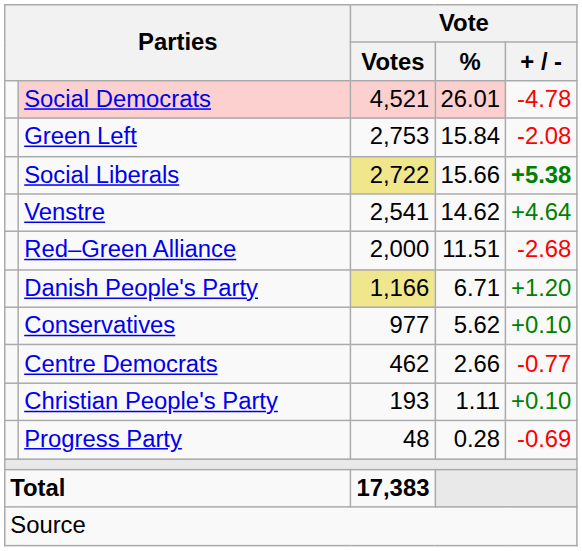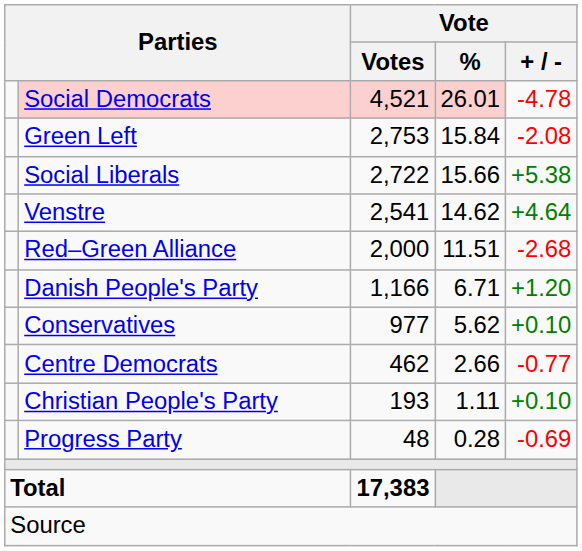(400, 174) khaki background -> (400, 174) no background
(541, 174) bold -> (541, 174) normal
(400, 288) khaki background -> (400, 288) no background
